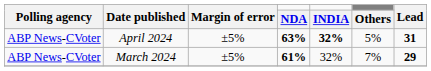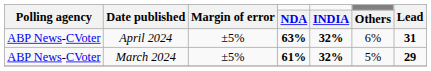(373, 38) 5% -> (373, 38) 6%
(331, 57) normal -> (331, 57) bold
(373, 57) 7% -> (373, 57) 5%
